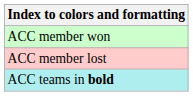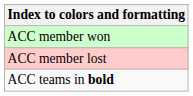(61, 79) paleturquoise background -> (61, 79) no background
